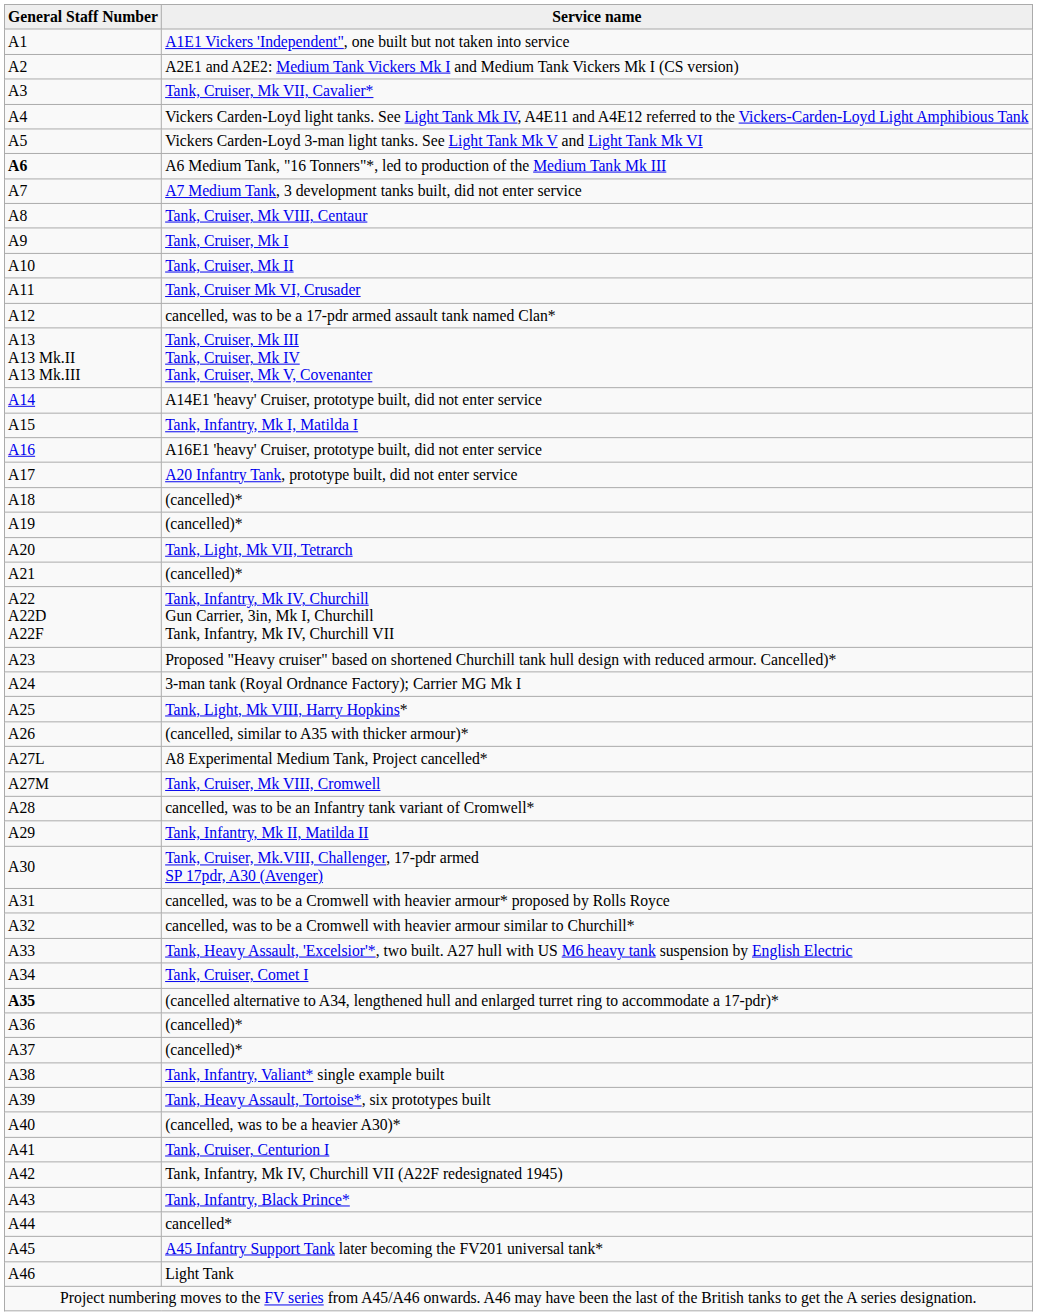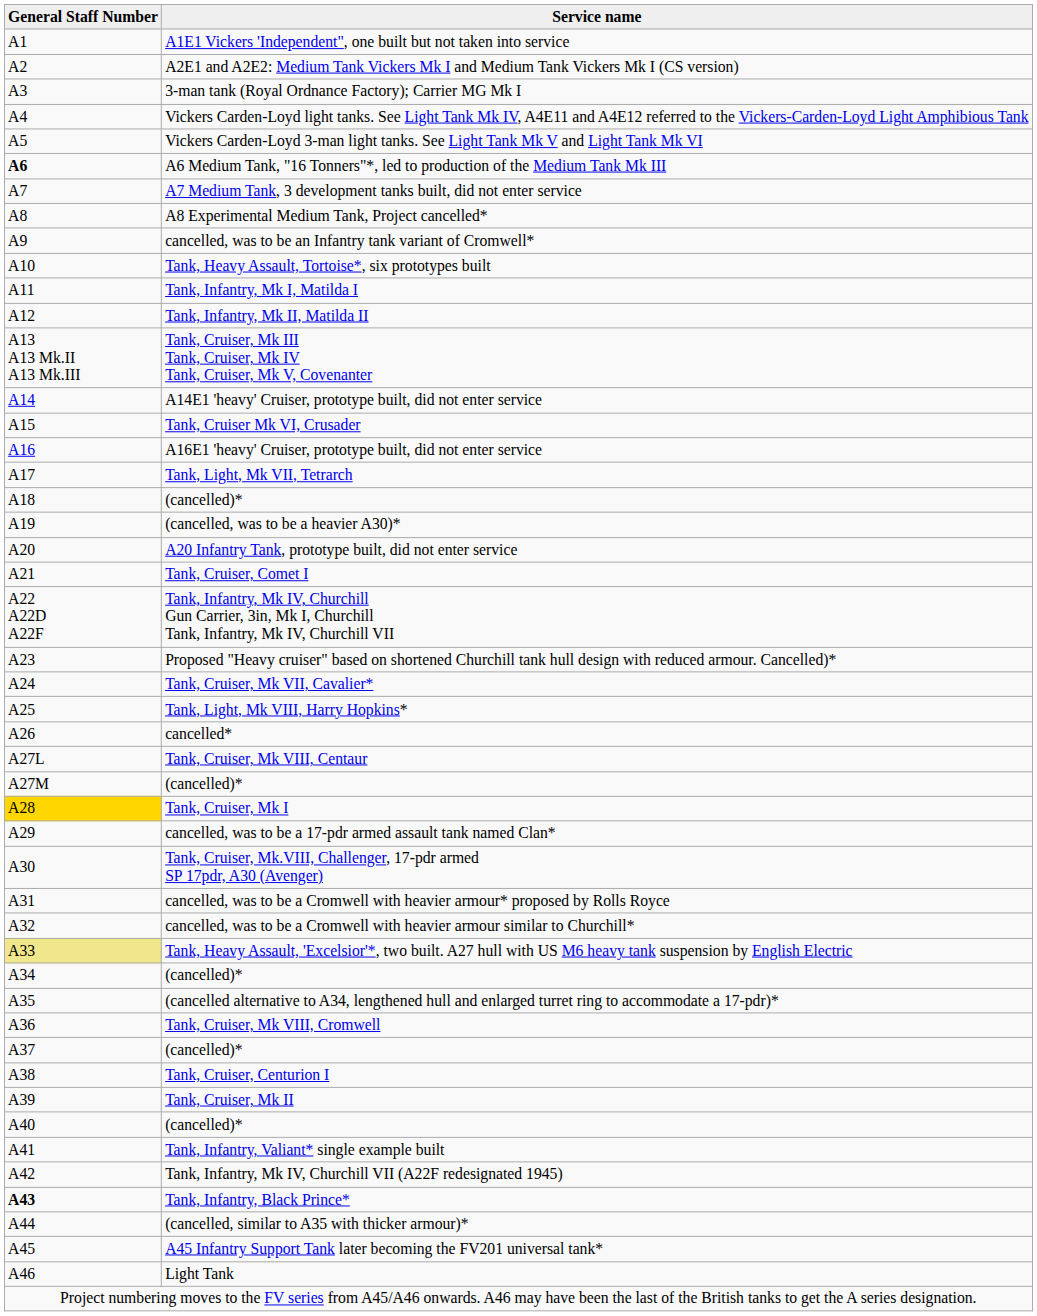(269, 91) Tank, Cruiser, Mk VII, Cavalier* -> (343, 91) 3-man tank (Royal Ordnance Factory); Carrier MG Mk I
(266, 215) Tank, Cruiser, Mk VIII, Centaur -> (326, 215) A8 Experimental Medium Tank, Project cancelled*
(227, 240) Tank, Cruiser, Mk I -> (350, 240) cancelled, was to be an Infantry tank variant of Cromwell*
(229, 265) Tank, Cruiser, Mk II -> (328, 265) Tank, Heavy Assault, Tortoise*, six prototypes built
(263, 290) Tank, Cruiser Mk VI, Crusader -> (262, 290) Tank, Infantry, Mk I, Matilda I
(360, 315) cancelled, was to be a 17-pdr armed assault tank named Clan* -> (267, 315) Tank, Infantry, Mk II, Matilda II
(262, 425) Tank, Infantry, Mk I, Matilda I -> (263, 425) Tank, Cruiser Mk VI, Crusader
(341, 474) A20 Infantry Tank, prototype built, did not enter service -> (259, 474) Tank, Light, Mk VII, Tetrarch
(204, 524) (cancelled)* -> (283, 524) (cancelled, was to be a heavier A30)*
(259, 549) Tank, Light, Mk VII, Tetrarch -> (341, 549) A20 Infantry Tank, prototype built, did not enter service
(204, 574) (cancelled)* -> (237, 574) Tank, Cruiser, Comet I
(343, 684) 3-man tank (Royal Ordnance Factory); Carrier MG Mk I -> (269, 684) Tank, Cruiser, Mk VII, Cavalier*
(317, 734) (cancelled, similar to A35 with thicker armour)* -> (199, 734) cancelled*
(326, 758) A8 Experimental Medium Tank, Project cancelled* -> (266, 758) Tank, Cruiser, Mk VIII, Centaur
(273, 783) Tank, Cruiser, Mk VIII, Cromwell -> (204, 783) (cancelled)*
(22, 808) no background -> (22, 808) gold background
(350, 808) cancelled, was to be an Infantry tank variant of Cromwell* -> (227, 808) Tank, Cruiser, Mk I
(267, 833) Tank, Infantry, Mk II, Matilda II -> (360, 833) cancelled, was to be a 17-pdr armed assault tank named Clan*
(22, 950) no background -> (22, 950) khaki background
(237, 975) Tank, Cruiser, Comet I -> (204, 975) (cancelled)*
(22, 1000) bold -> (22, 1000) normal
(204, 1025) (cancelled)* -> (273, 1025) Tank, Cruiser, Mk VIII, Cromwell
(305, 1074) Tank, Infantry, Valiant* single example built -> (247, 1074) Tank, Cruiser, Centurion I
(328, 1099) Tank, Heavy Assault, Tortoise*, six prototypes built -> (229, 1099) Tank, Cruiser, Mk II
(283, 1124) (cancelled, was to be a heavier A30)* -> (204, 1124) (cancelled)*
(247, 1149) Tank, Cruiser, Centurion I -> (305, 1149) Tank, Infantry, Valiant* single example built
(22, 1199) normal -> (22, 1199) bold
(199, 1224) cancelled* -> (317, 1224) (cancelled, similar to A35 with thicker armour)*
